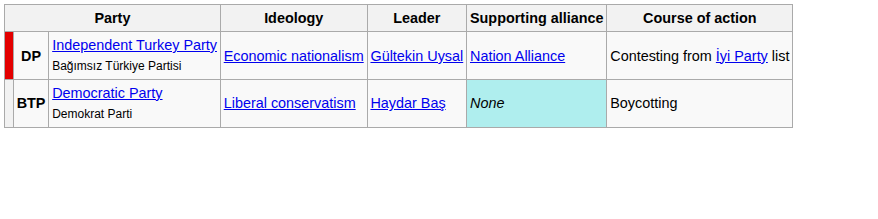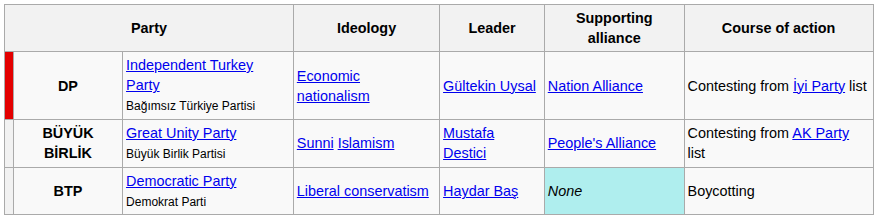+ row: (68, 143)
